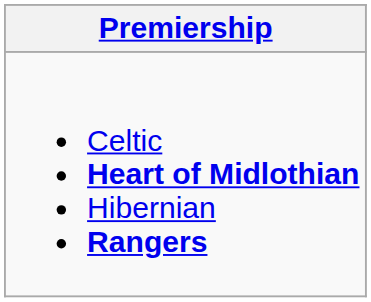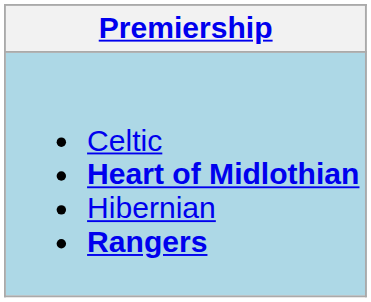(186, 191) no background -> (186, 191) lightblue background
